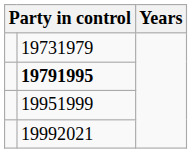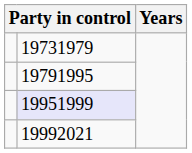(57, 76) bold -> (57, 76) normal
(57, 104) no background -> (57, 104) lavender background
